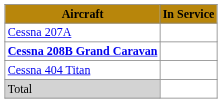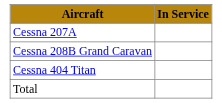(83, 51) bold -> (83, 51) normal
(20, 88) lightgrey background -> (25, 88) no background
